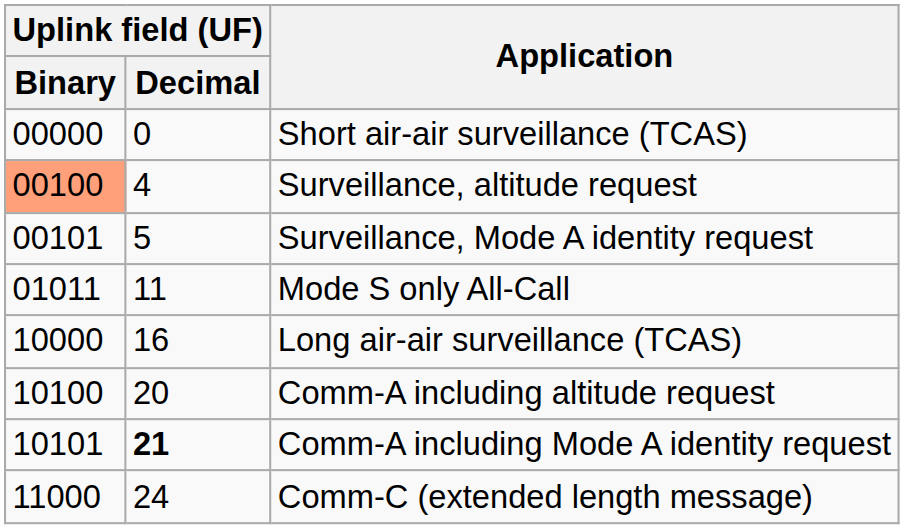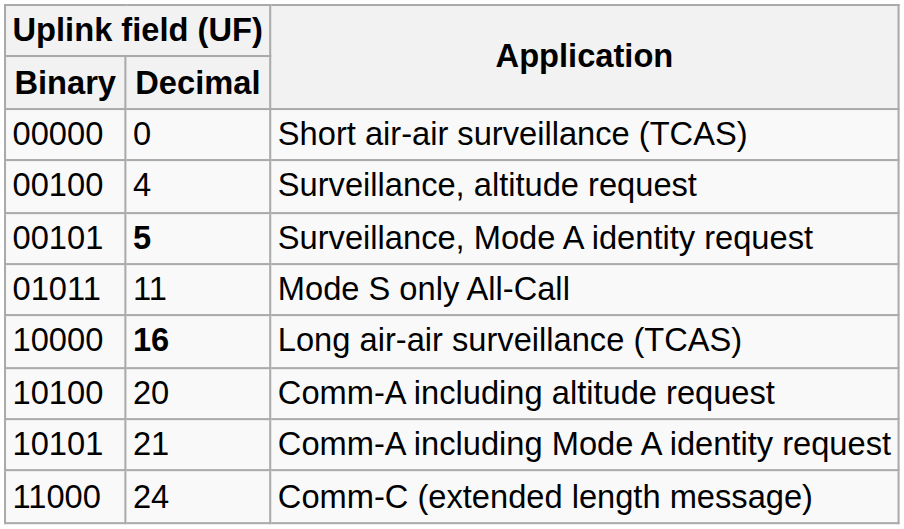(58, 185) lightsalmon background -> (58, 185) no background
(142, 237) normal -> (142, 237) bold
(151, 340) normal -> (151, 340) bold
(151, 444) bold -> (151, 444) normal
